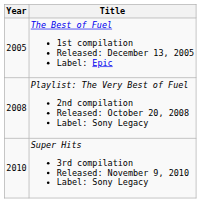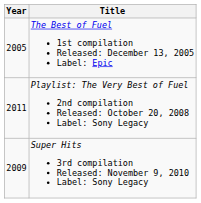(17, 108) 2008 -> (17, 108) 2011
(17, 168) 2010 -> (17, 168) 2009
